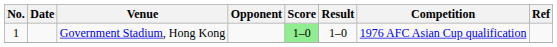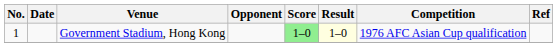(338, 33) no background -> (338, 33) lightyellow background
